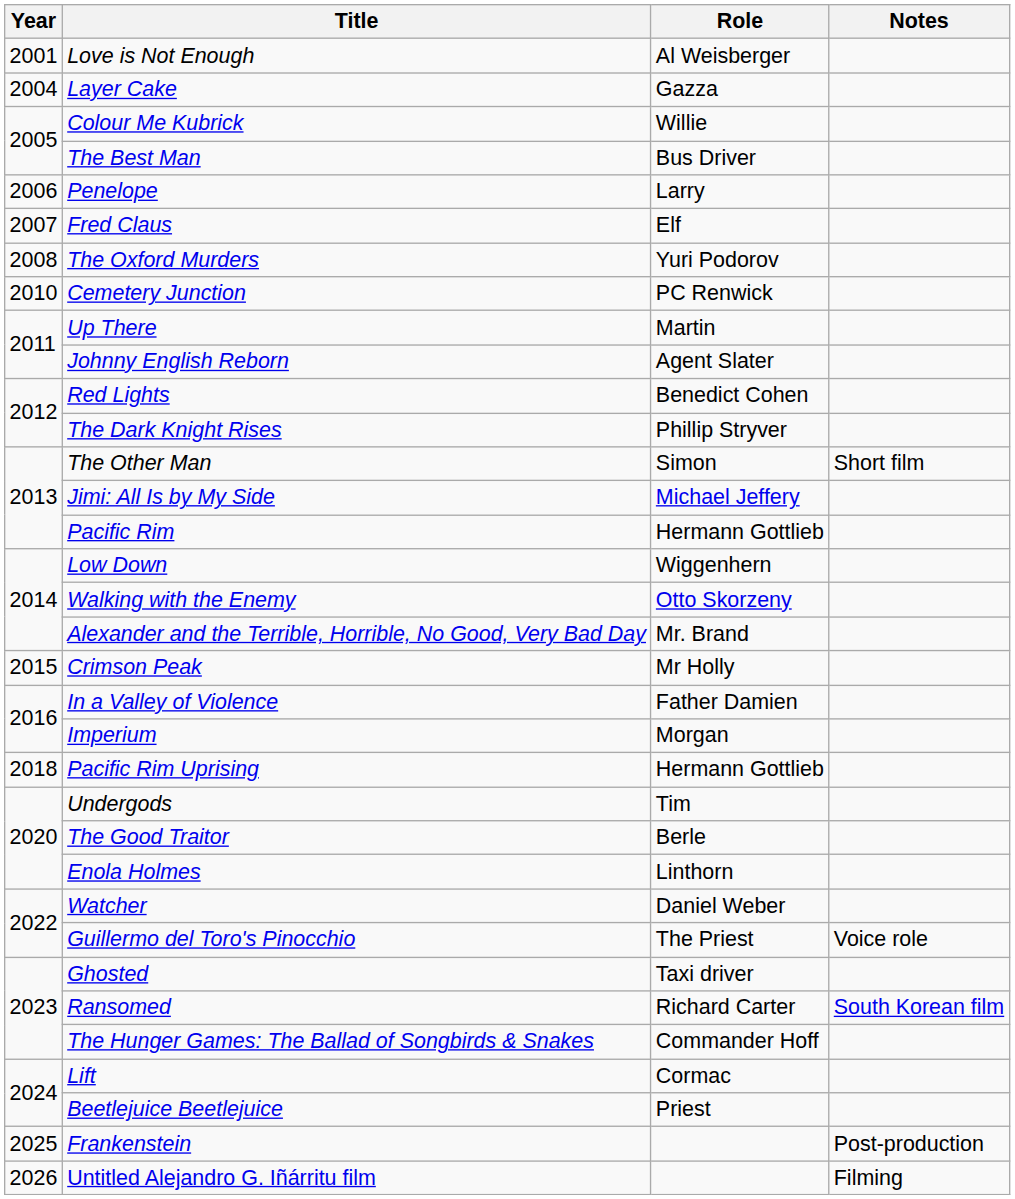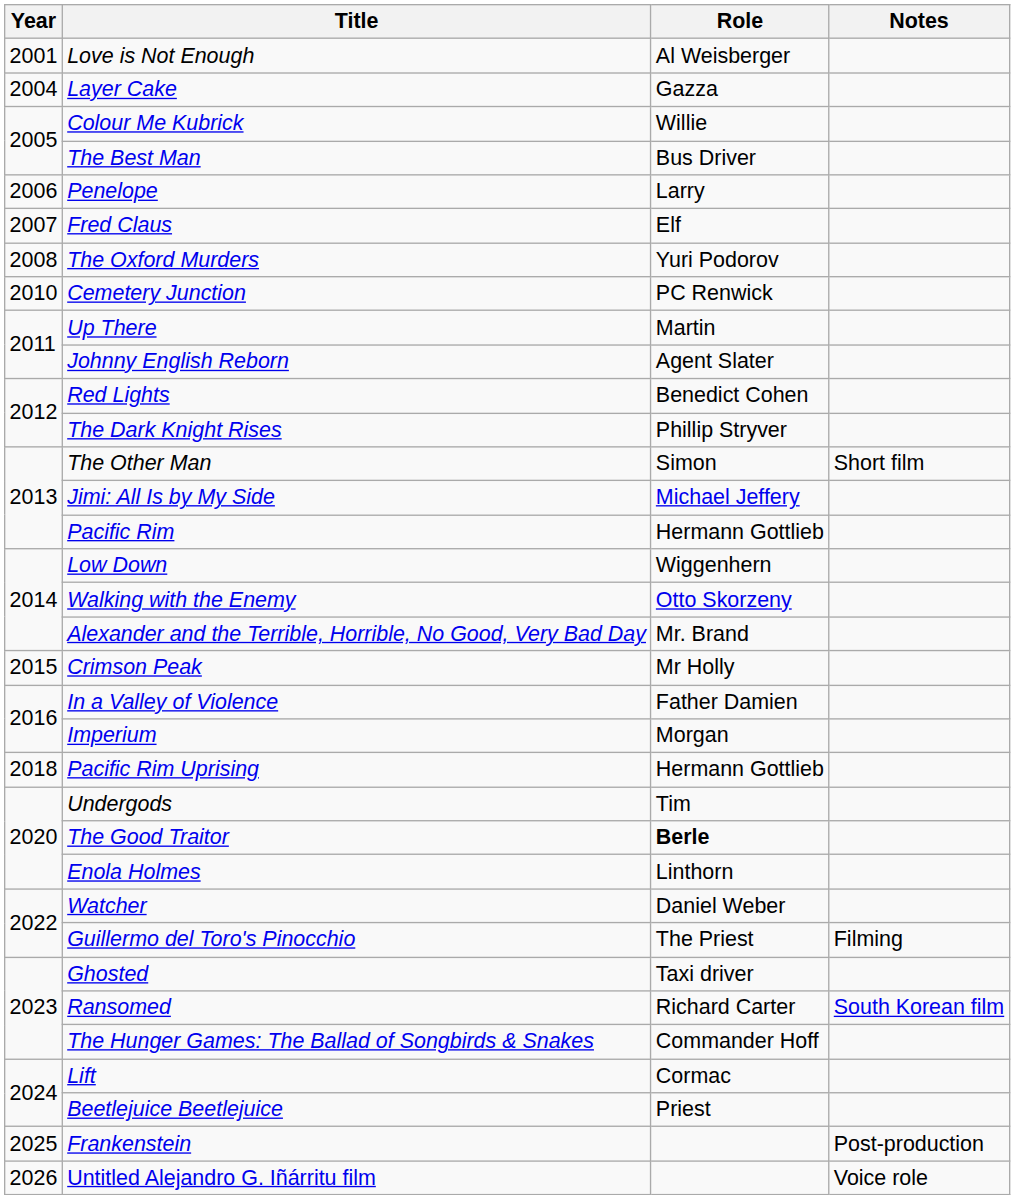(681, 837) normal -> (683, 837) bold
(881, 939) Voice role -> (868, 939) Filming
(868, 1177) Filming -> (881, 1177) Voice role
